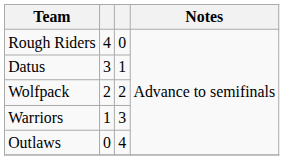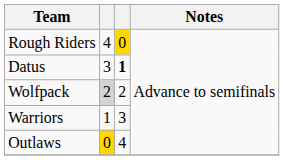(122, 42) no background -> (122, 42) gold background
(122, 67) normal -> (122, 67) bold
(107, 92) no background -> (107, 92) lightgrey background
(107, 142) no background -> (107, 142) gold background
